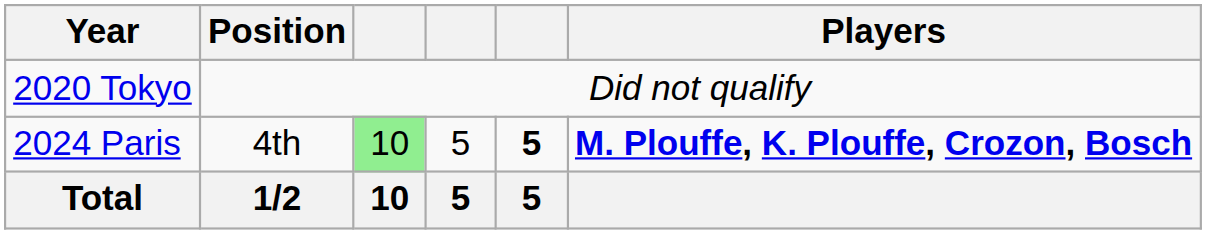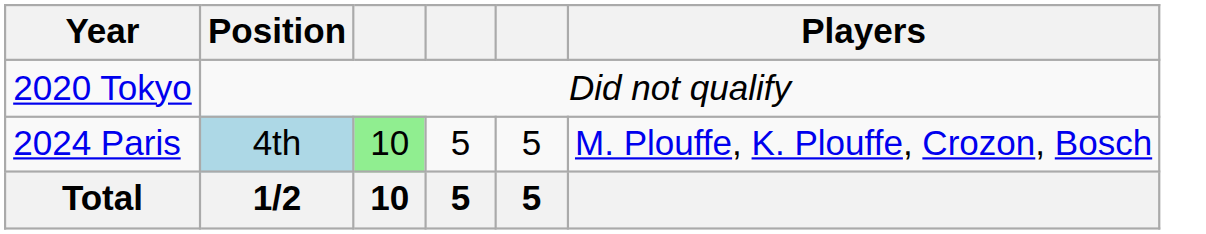(277, 143) no background -> (277, 143) lightblue background
(531, 143) bold -> (531, 143) normal
(884, 143) bold -> (864, 143) normal
